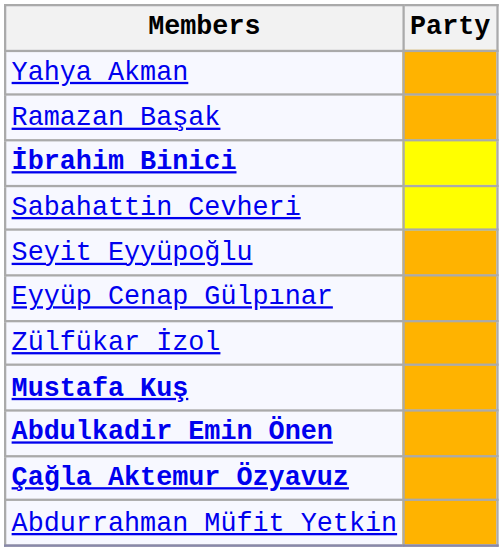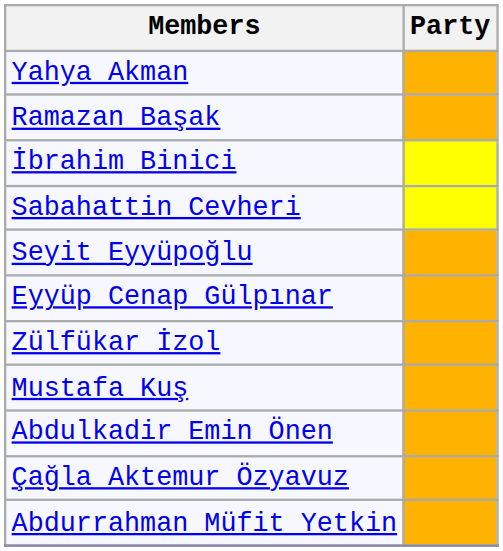(124, 162) bold -> (124, 162) normal
(100, 387) bold -> (100, 387) normal
(172, 432) bold -> (172, 432) normal
(180, 477) bold -> (180, 477) normal
